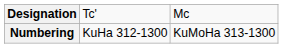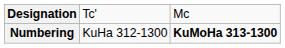(224, 33) normal -> (225, 33) bold
